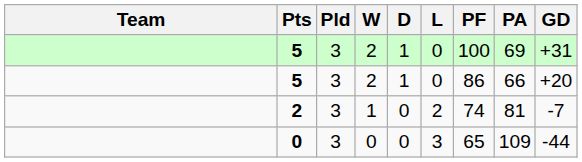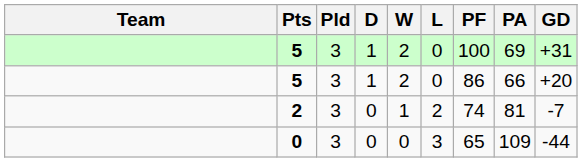columns swapped: (371, 19) <-> (404, 19)
